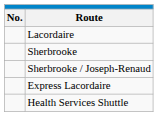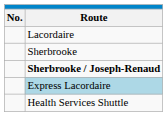(89, 68) normal -> (94, 68) bold
(69, 85) no background -> (69, 85) lightblue background
